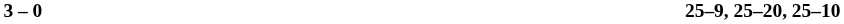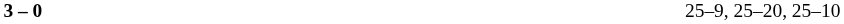(763, 10) bold -> (763, 10) normal
